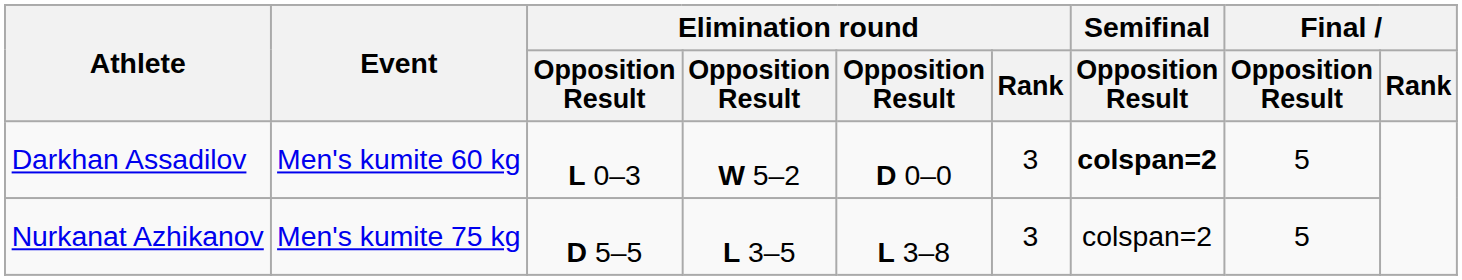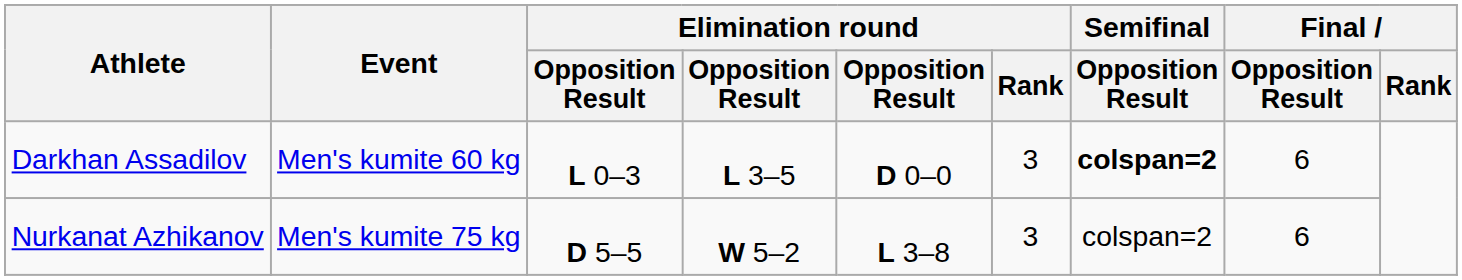(759, 176) W 5–2 -> (759, 176) L 3–5
(1302, 160) 5 -> (1302, 160) 6
(759, 252) L 3–5 -> (759, 252) W 5–2
(1302, 237) 5 -> (1302, 237) 6
